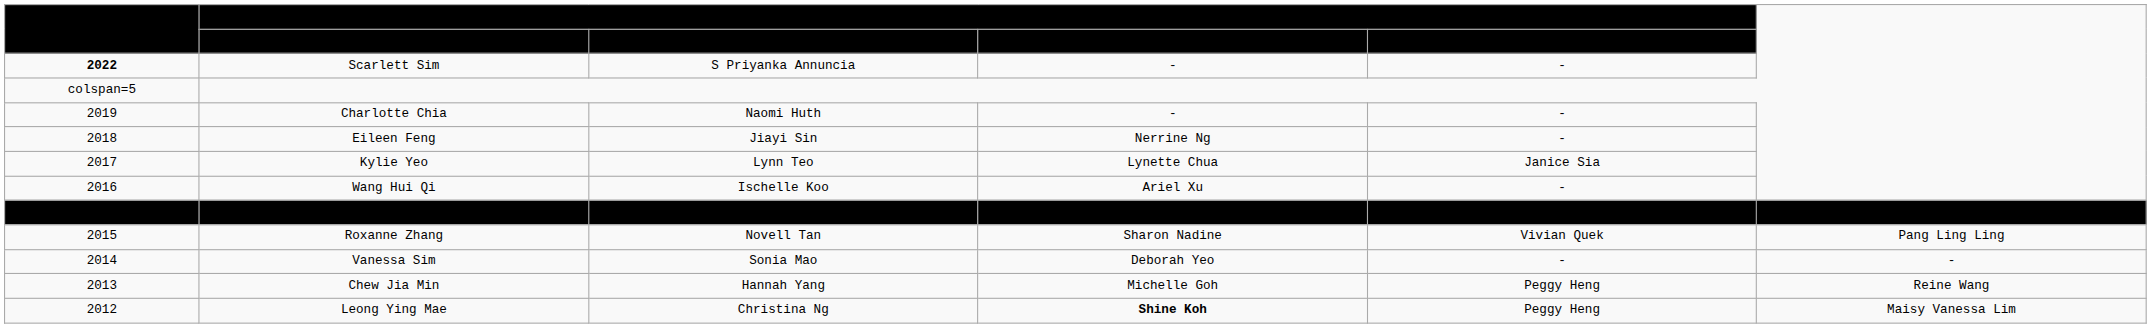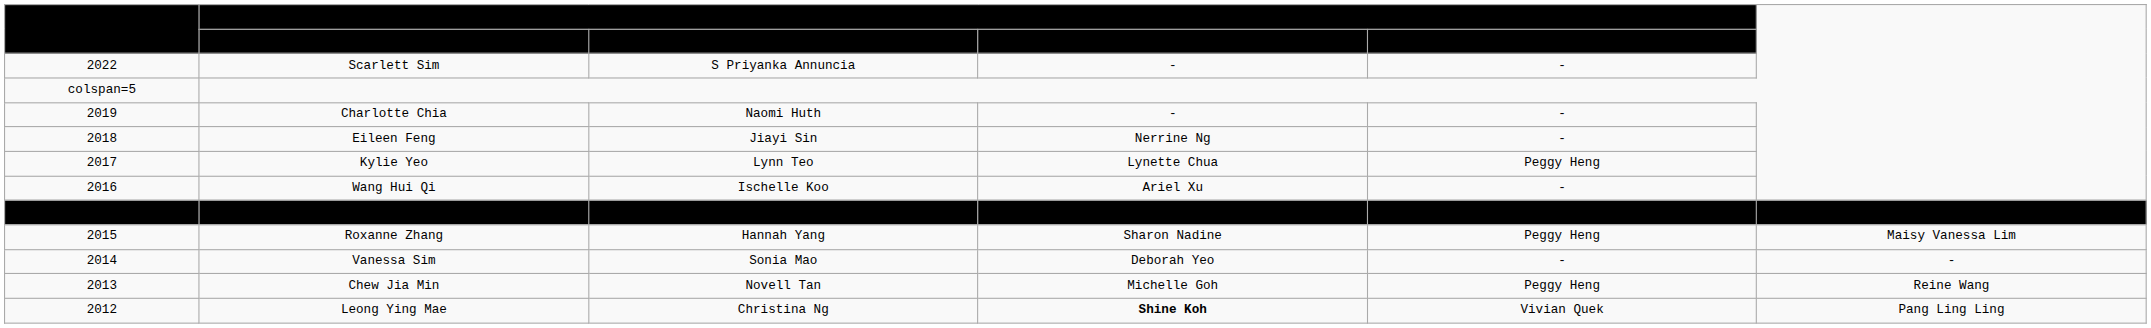(102, 65) bold -> (102, 65) normal
(1562, 163) Janice Sia -> (1562, 163) Peggy Heng
(783, 236) Novell Tan -> (783, 236) Hannah Yang
(1562, 236) Vivian Quek -> (1562, 236) Peggy Heng
(1951, 236) Pang Ling Ling -> (1951, 236) Maisy Vanessa Lim
(783, 285) Hannah Yang -> (783, 285) Novell Tan
(1562, 310) Peggy Heng -> (1562, 310) Vivian Quek
(1951, 310) Maisy Vanessa Lim -> (1951, 310) Pang Ling Ling
